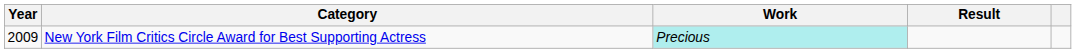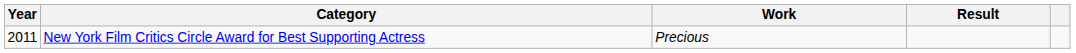(23, 37) 2009 -> (22, 37) 2011
(683, 37) paleturquoise background -> (682, 37) no background
